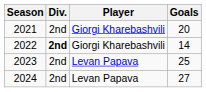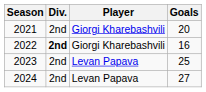(184, 45) 14 -> (184, 45) 16
